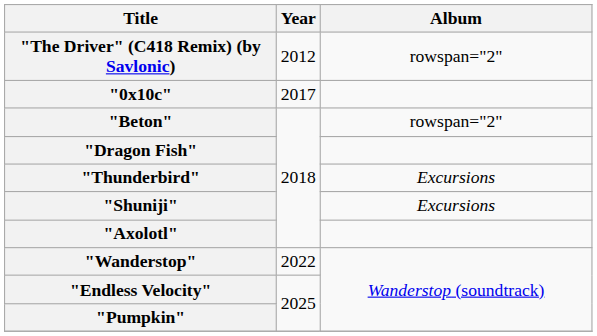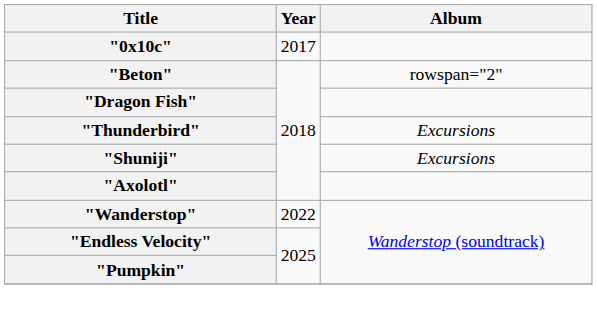- row: (141, 56)
